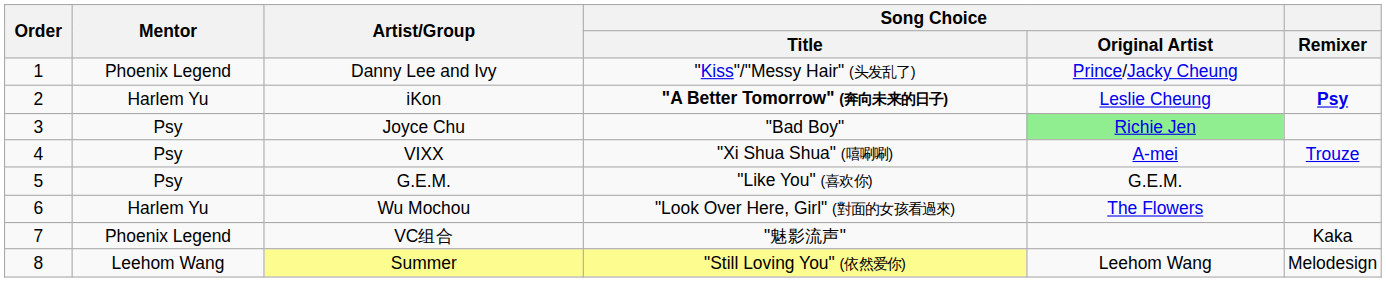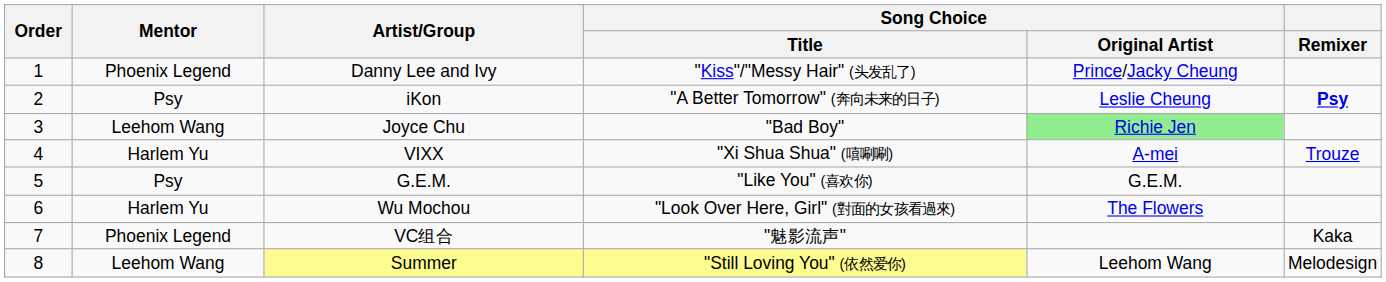(168, 99) Harlem Yu -> (168, 99) Psy
(805, 99) bold -> (805, 99) normal
(168, 126) Psy -> (168, 126) Leehom Wang
(168, 153) Psy -> (168, 153) Harlem Yu
